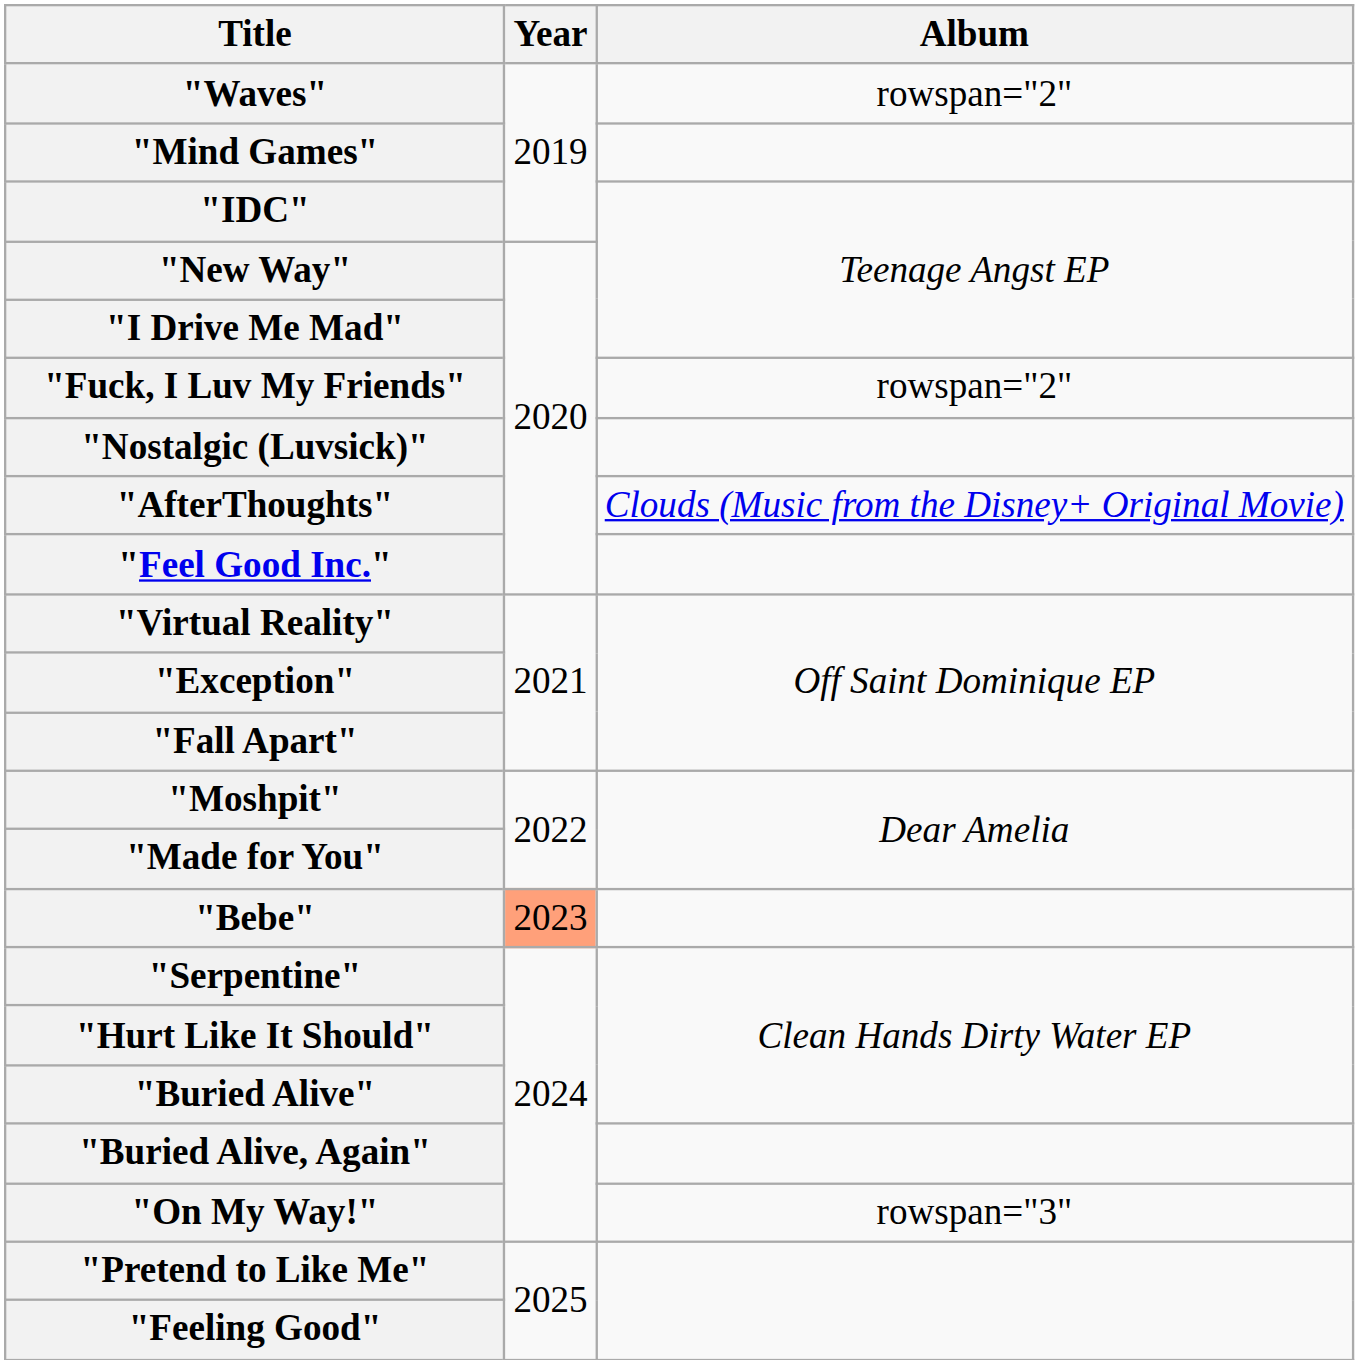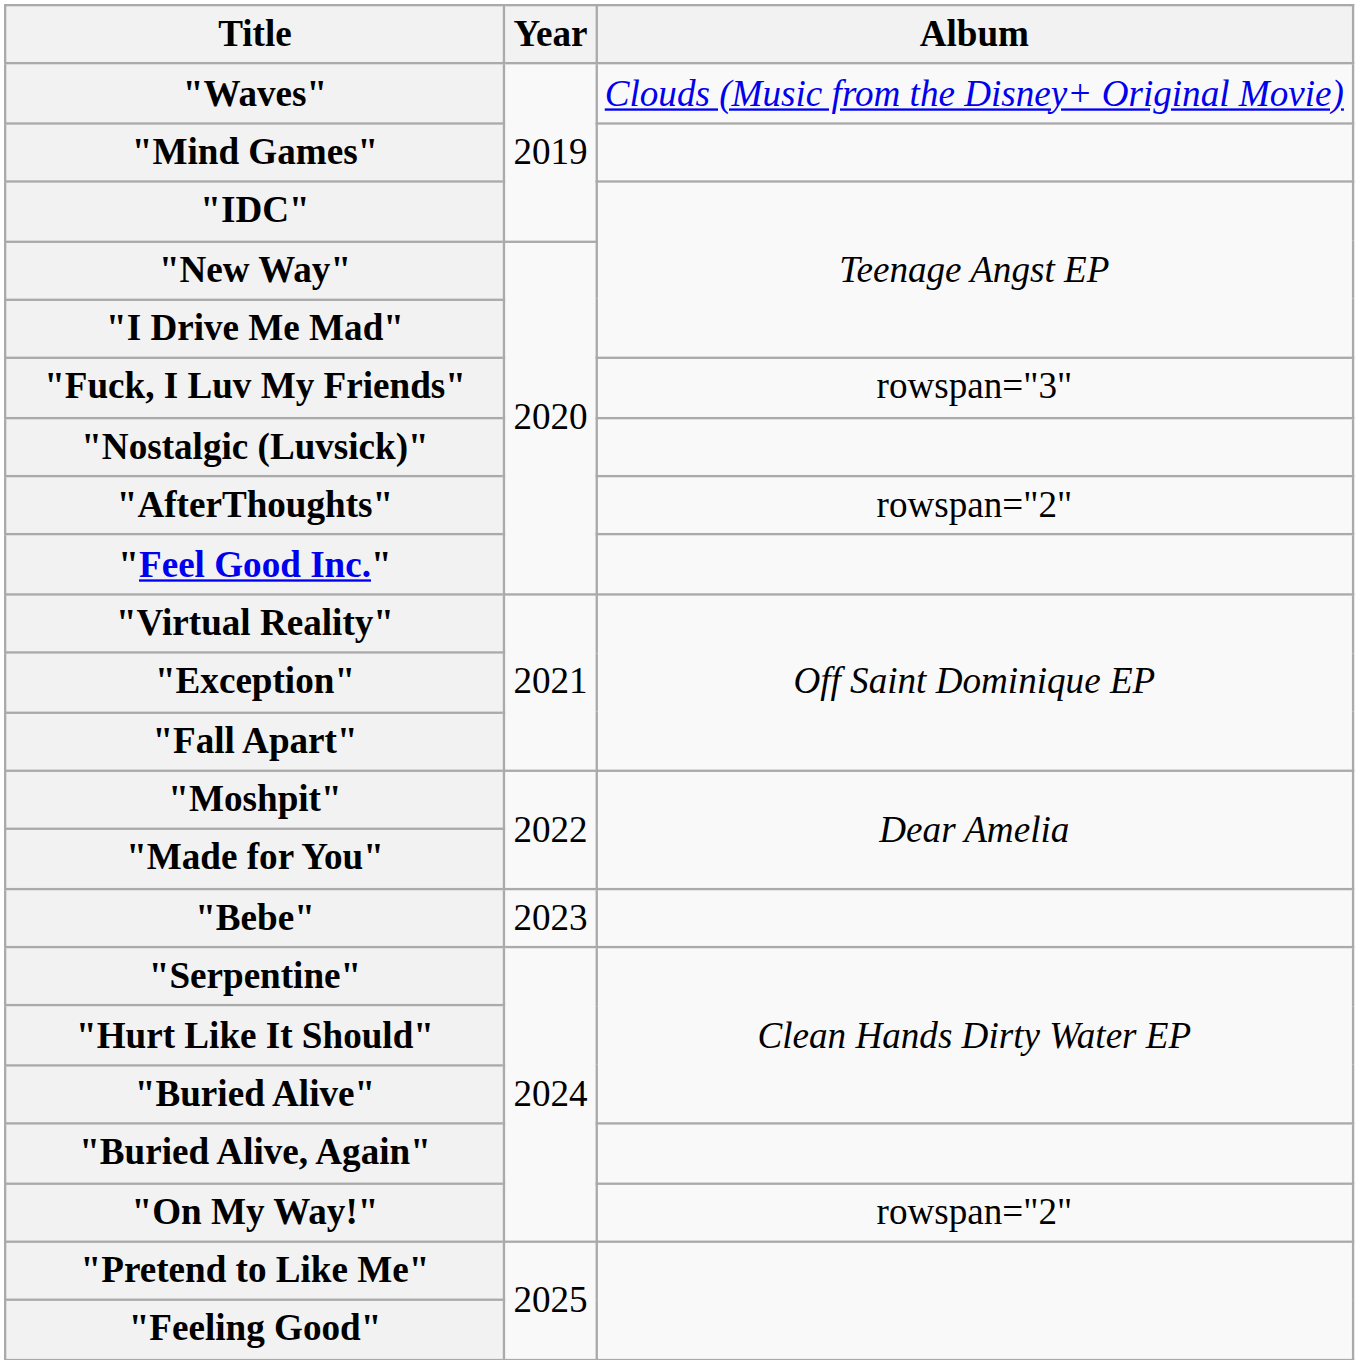(974, 92) rowspan="2" -> (974, 92) Clouds (Music from the Disney+ Original Movie)
(974, 387) rowspan="2" -> (974, 387) rowspan="3"
(974, 504) Clouds (Music from the Disney+ Original Movie) -> (974, 504) rowspan="2"
(551, 916) lightsalmon background -> (551, 916) no background
(974, 1211) rowspan="3" -> (974, 1211) rowspan="2"
